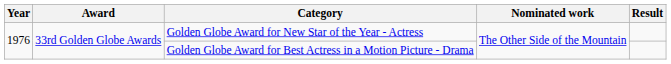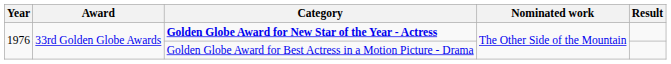(295, 31) normal -> (302, 31) bold
